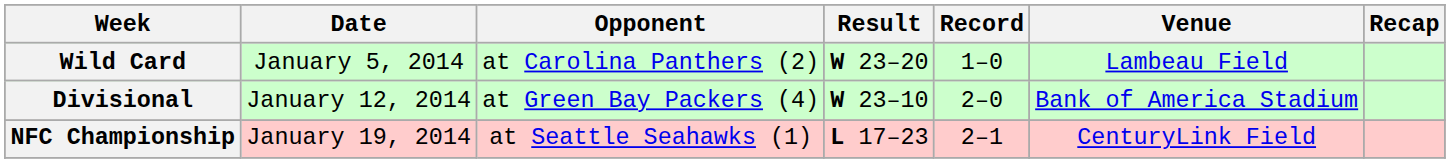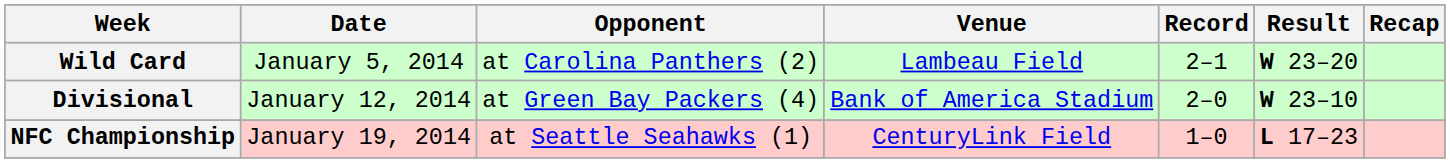columns swapped: (879, 24) <-> (1197, 24)
(982, 62) 1–0 -> (1207, 62) 2–1
(982, 138) 2–1 -> (1207, 138) 1–0
